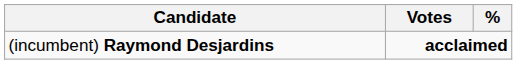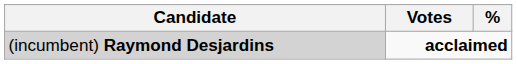(141, 45) no background -> (141, 45) lightgrey background
